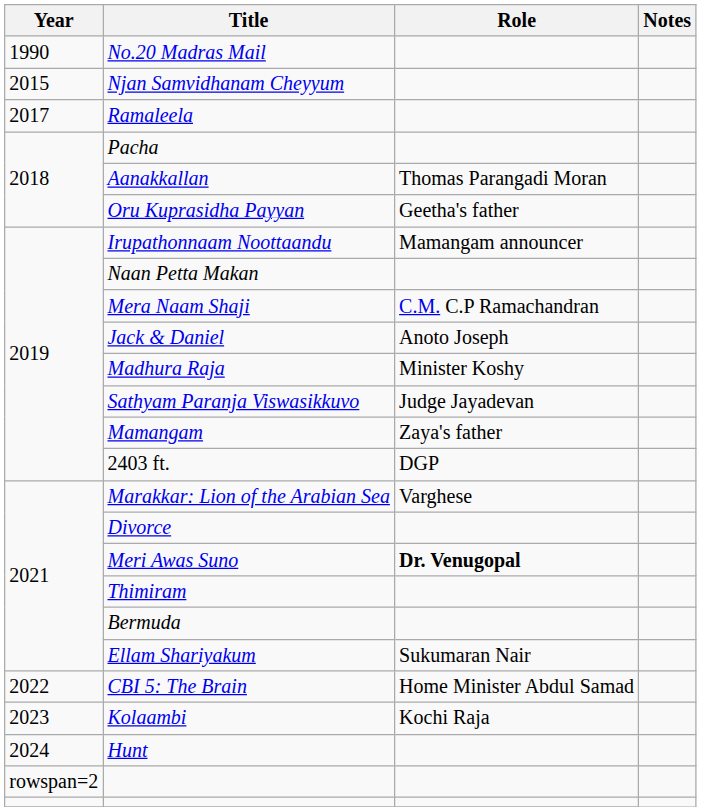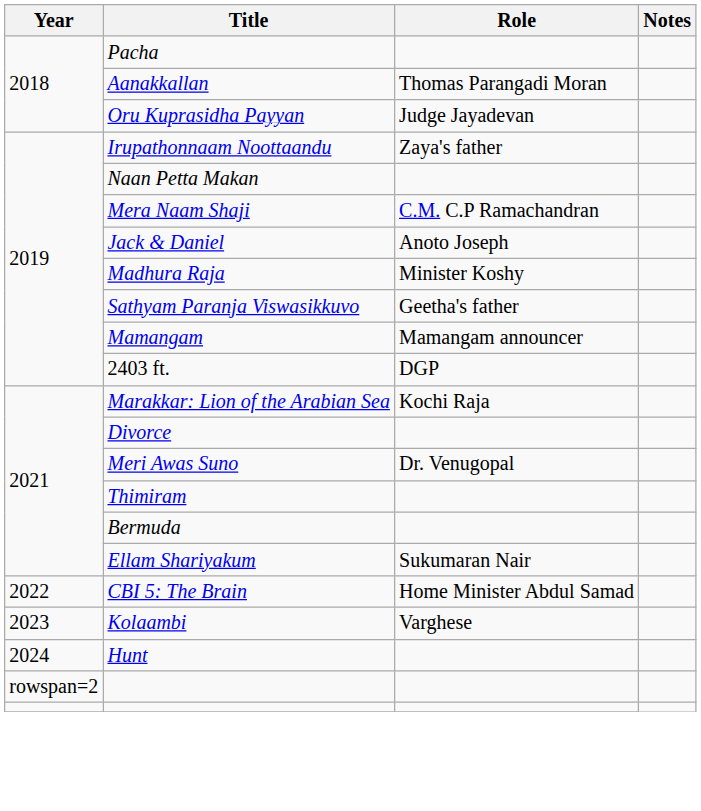- row: (29, 52)
- row: (29, 83)
- row: (29, 115)
(459, 210) Geetha's father -> (467, 115) Judge Jayadevan
(491, 242) Mamangam announcer -> (451, 147) Zaya's father
(467, 400) Judge Jayadevan -> (459, 305) Geetha's father
(451, 432) Zaya's father -> (491, 337) Mamangam announcer
(436, 496) Varghese -> (444, 400) Kochi Raja
(460, 559) bold -> (457, 464) normal
(444, 718) Kochi Raja -> (436, 623) Varghese
